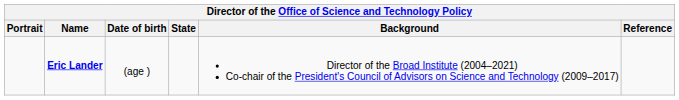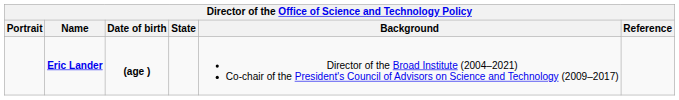(137, 71) normal -> (137, 71) bold
